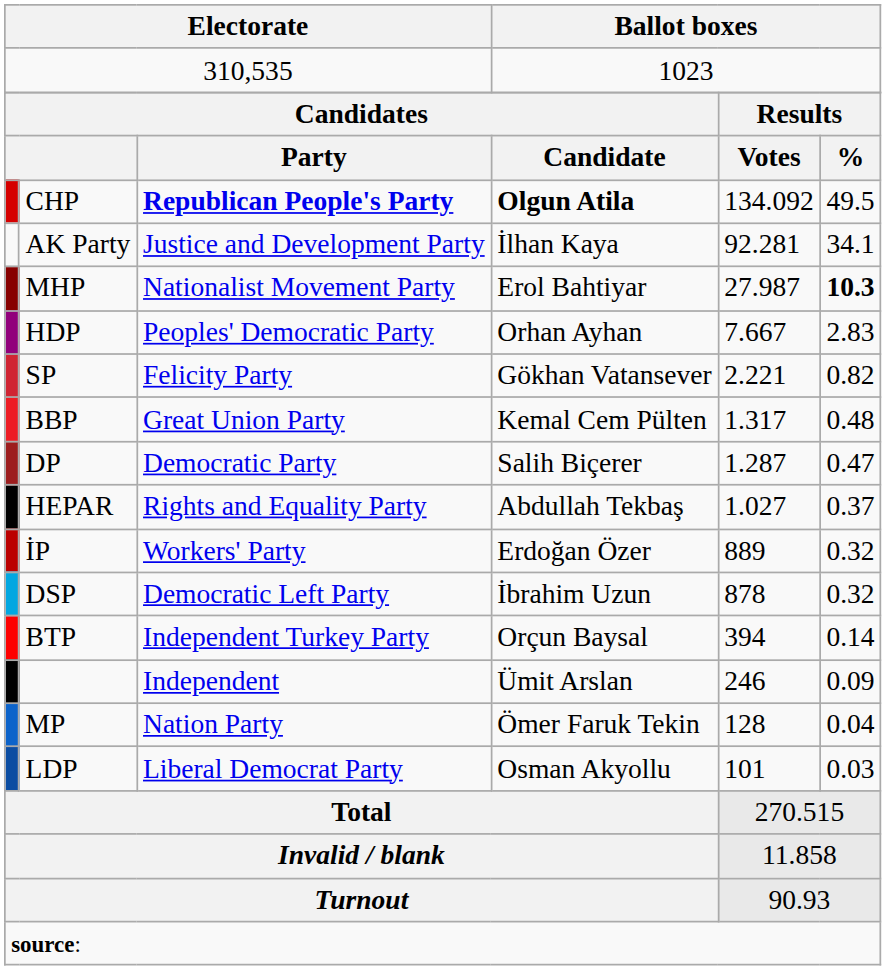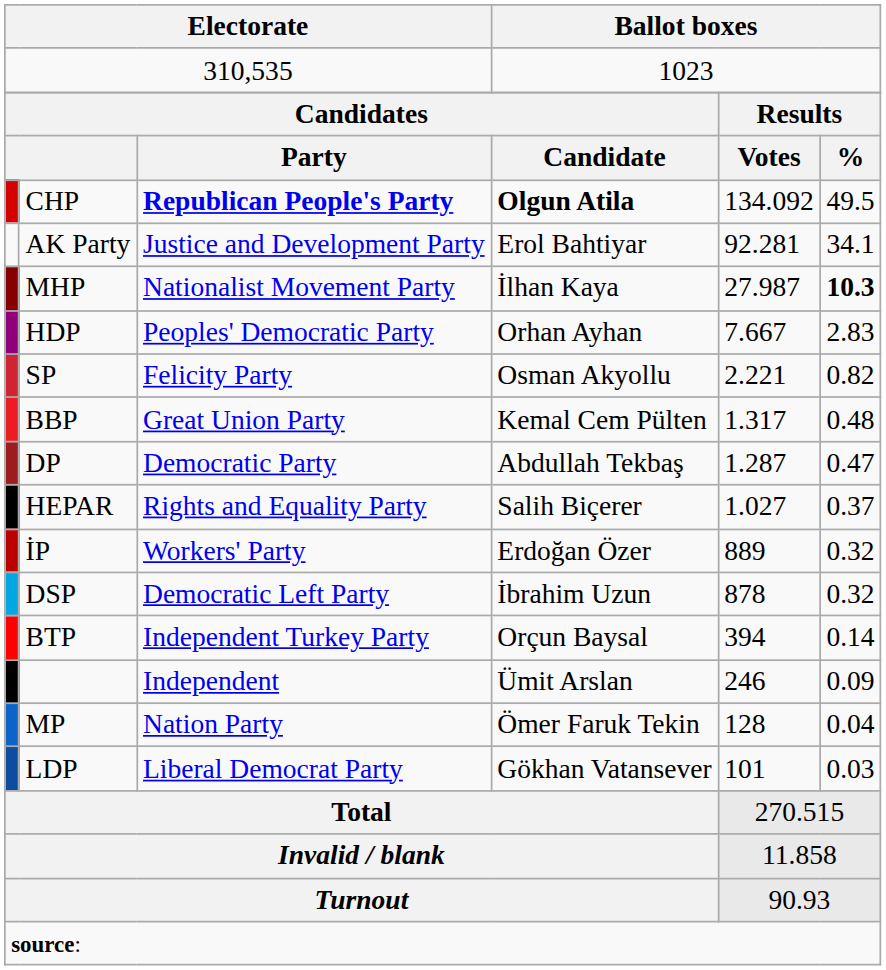(558, 244) İlhan Kaya -> (572, 244) Erol Bahtiyar
(572, 288) Erol Bahtiyar -> (558, 288) İlhan Kaya
(604, 375) Gökhan Vatansever -> (584, 375) Osman Akyollu
(570, 462) Salih Biçerer -> (591, 462) Abdullah Tekbaş
(591, 506) Abdullah Tekbaş -> (570, 506) Salih Biçerer
(584, 768) Osman Akyollu -> (604, 768) Gökhan Vatansever
